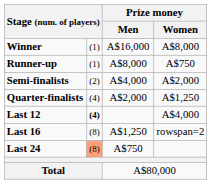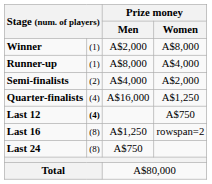(128, 47) A$16,000 -> (128, 47) A$2,000
(180, 64) A$750 -> (180, 64) A$4,000
(128, 98) A$2,000 -> (128, 98) A$16,000
(180, 115) A$4,000 -> (180, 115) A$750
(94, 149) lightsalmon background -> (94, 149) no background
